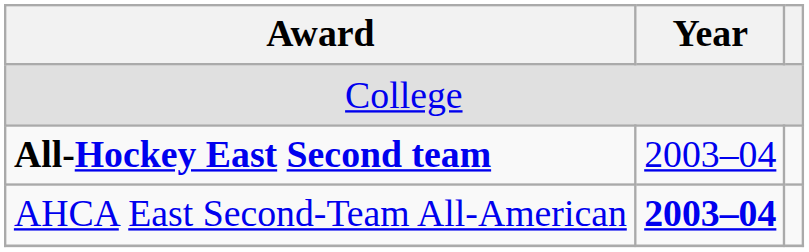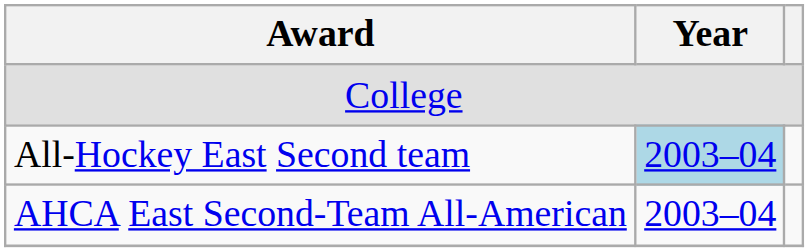(253, 154) bold -> (242, 154) normal
(710, 154) no background -> (710, 154) lightblue background
(710, 214) bold -> (710, 214) normal
